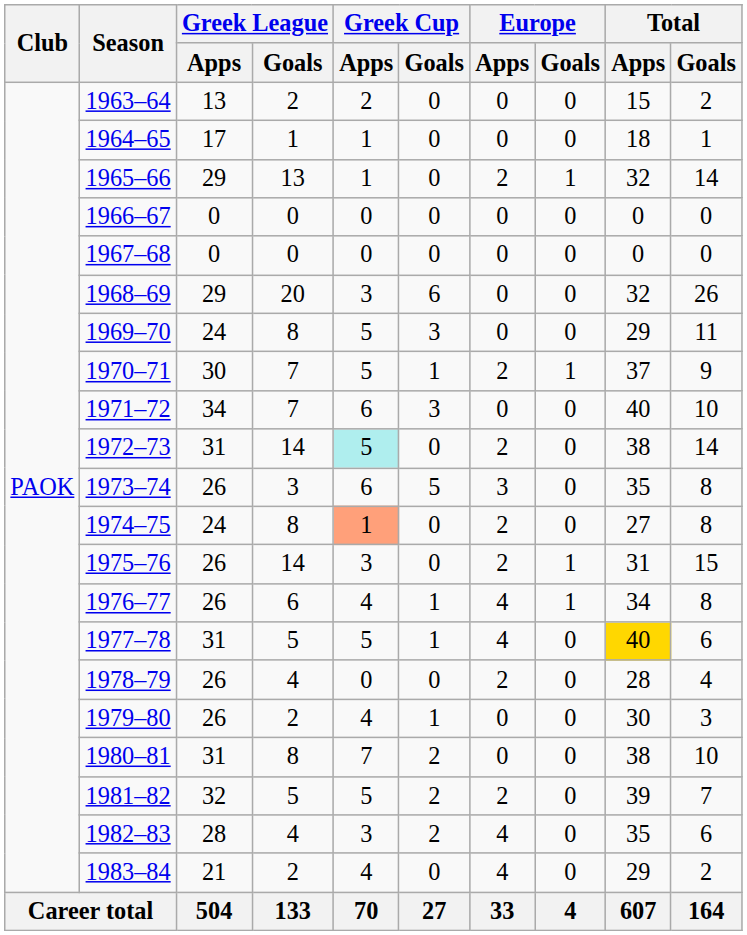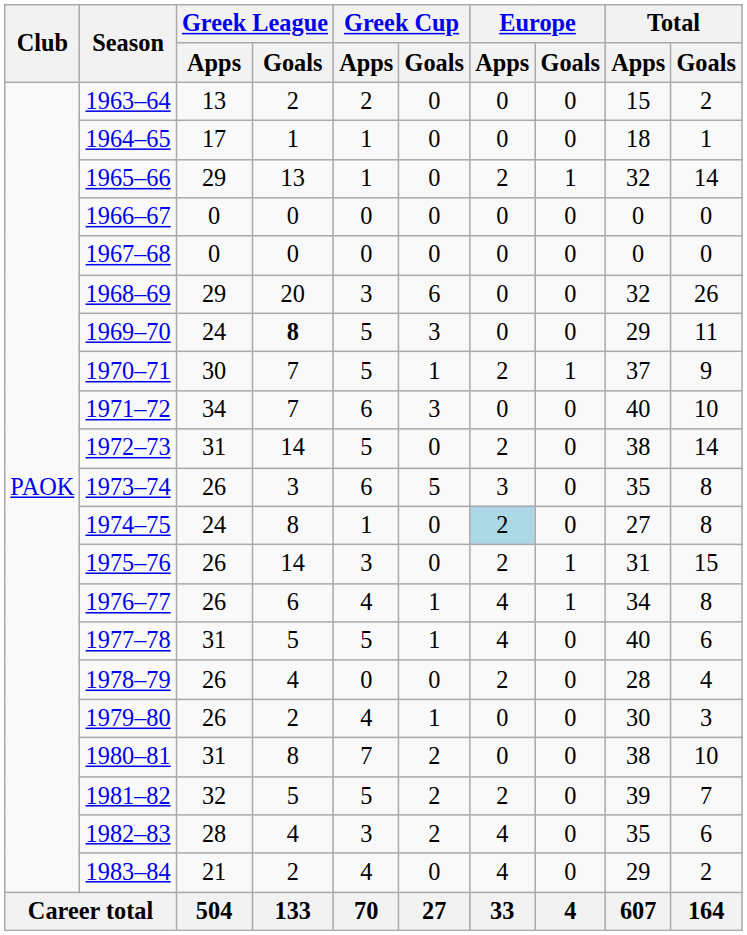(293, 332) normal -> (293, 332) bold
(366, 448) paleturquoise background -> (366, 448) no background
(366, 525) lightsalmon background -> (366, 525) no background
(502, 525) no background -> (502, 525) lightblue background
(638, 640) gold background -> (638, 640) no background
